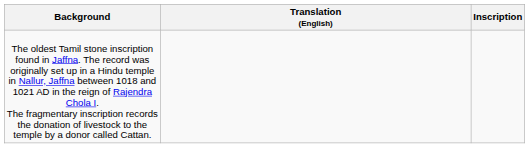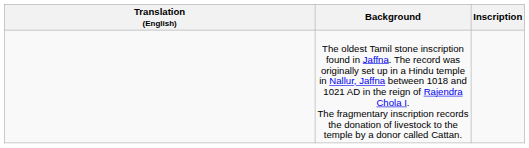columns swapped: (82, 17) <-> (316, 17)
